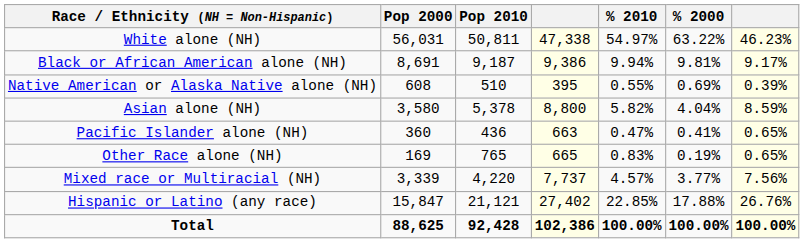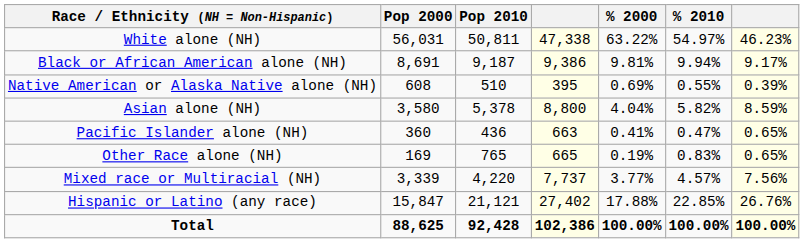columns swapped: (699, 16) <-> (632, 16)
